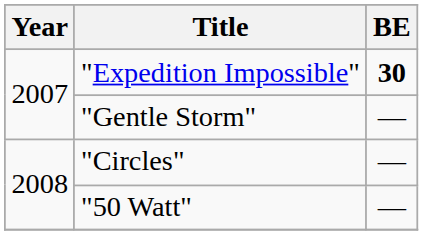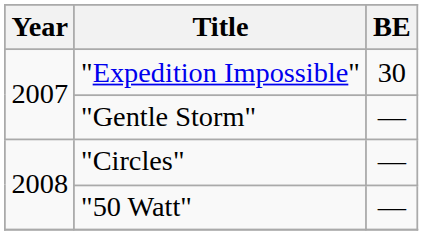(392, 71) bold -> (392, 71) normal
